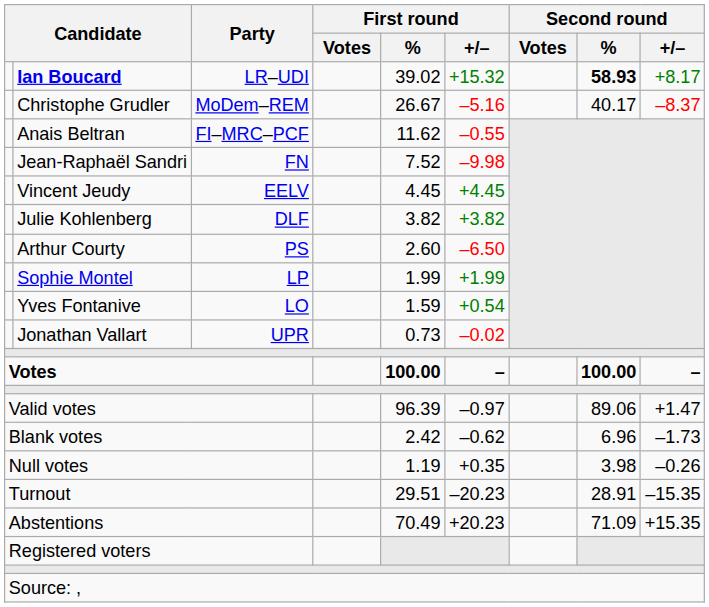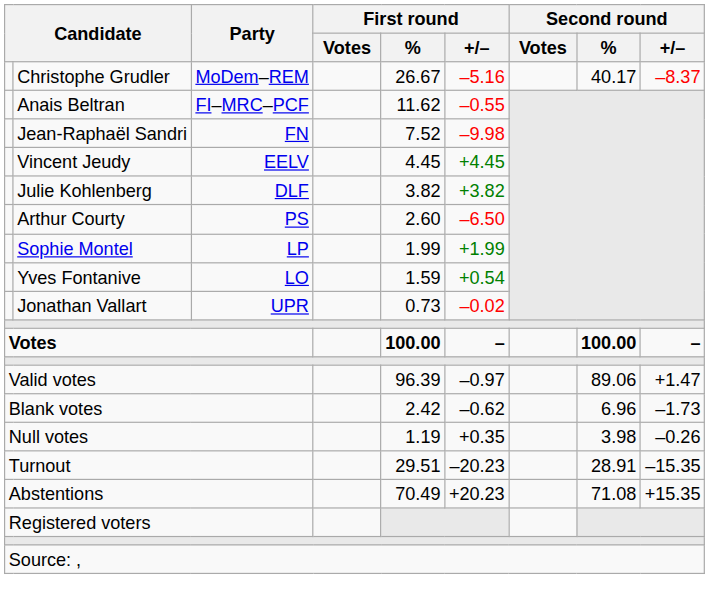- row: (69, 76)
(614, 523) 71.09 -> (614, 494) 71.08
